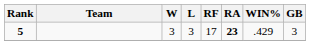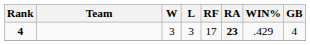(20, 31) 5 -> (20, 31) 4
(294, 31) 3 -> (294, 31) 4
